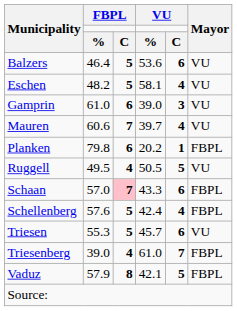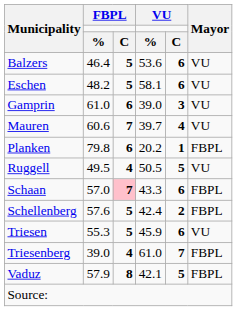(181, 84) 4 -> (181, 84) 6
(181, 210) 4 -> (181, 210) 2
(150, 231) 45.7 -> (150, 231) 45.9
